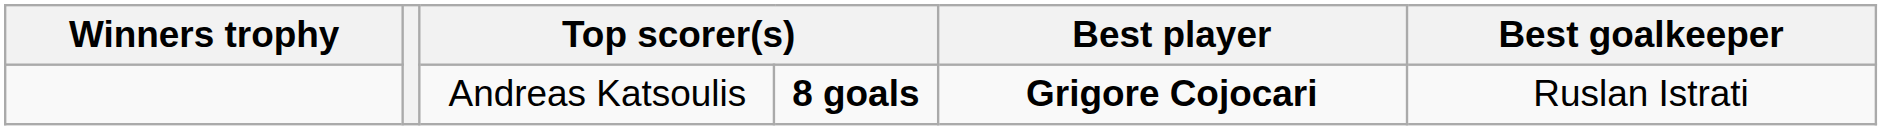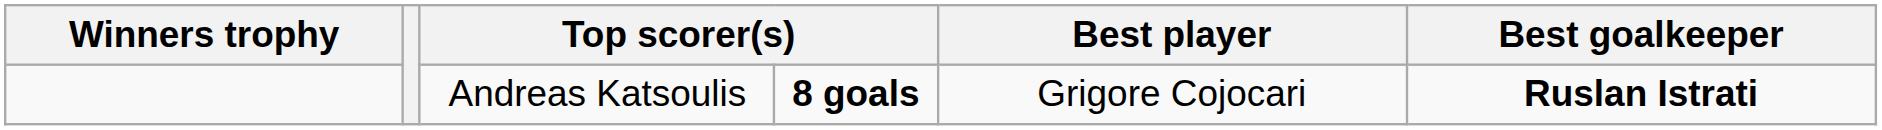(1172, 93) bold -> (1172, 93) normal
(1641, 93) normal -> (1641, 93) bold
